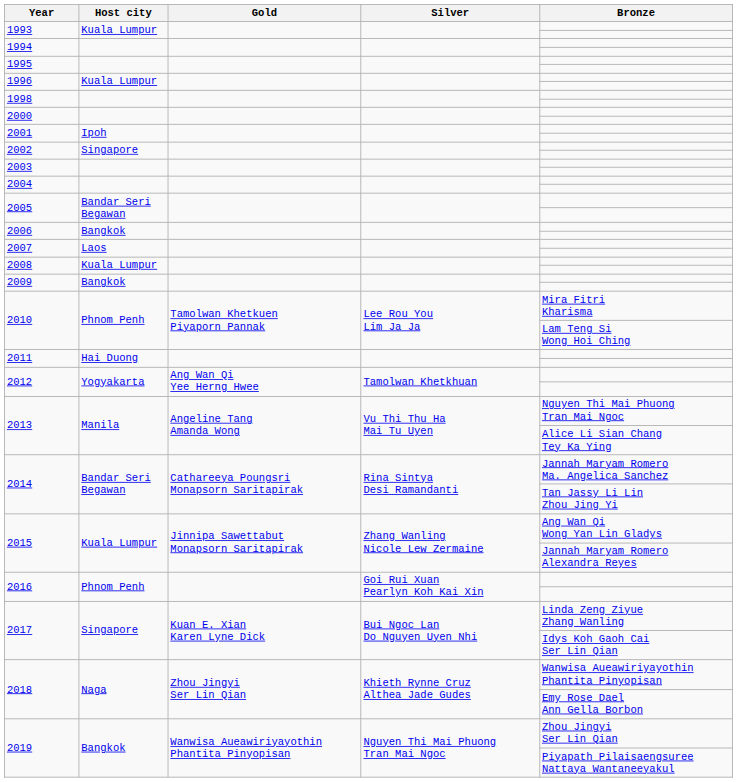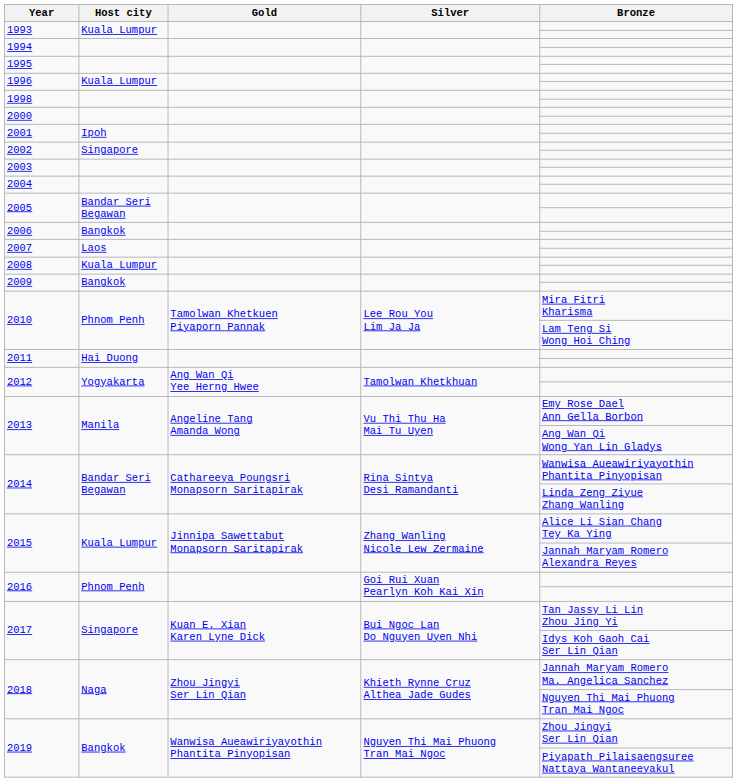(608, 411) Nguyen Thi Mai Phuong Tran Mai Ngoc -> (592, 411) Emy Rose Dael Ann Gella Borbon
(602, 440) Alice Li Sian Chang Tey Ka Ying -> (602, 440) Ang Wan Qi Wong Yan Lin Gladys
(605, 470) Jannah Maryam Romero Ma. Angelica Sanchez -> (618, 470) Wanwisa Aueawiriyayothin Phantita Pinyopisan
(592, 499) Tan Jassy Li Lin Zhou Jing Yi -> (592, 499) Linda Zeng Ziyue Zhang Wanling
(602, 528) Ang Wan Qi Wong Yan Lin Gladys -> (602, 528) Alice Li Sian Chang Tey Ka Ying
(592, 616) Linda Zeng Ziyue Zhang Wanling -> (592, 616) Tan Jassy Li Lin Zhou Jing Yi
(618, 675) Wanwisa Aueawiriyayothin Phantita Pinyopisan -> (605, 675) Jannah Maryam Romero Ma. Angelica Sanchez
(592, 704) Emy Rose Dael Ann Gella Borbon -> (608, 704) Nguyen Thi Mai Phuong Tran Mai Ngoc
